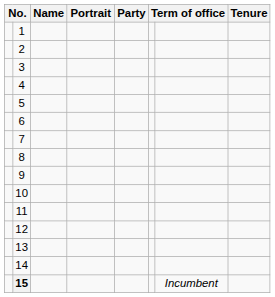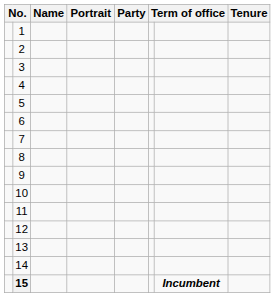(191, 283) normal -> (191, 283) bold
